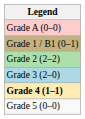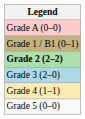(33, 59) normal -> (35, 59) bold
(35, 90) bold -> (33, 90) normal
